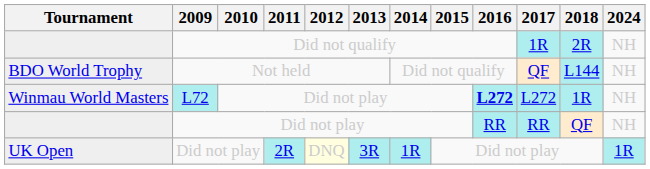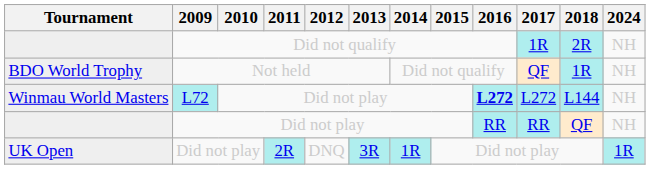(582, 71) L144 -> (582, 71) 1R
(582, 97) 1R -> (582, 97) L144
(327, 151) lightyellow background -> (327, 151) no background
